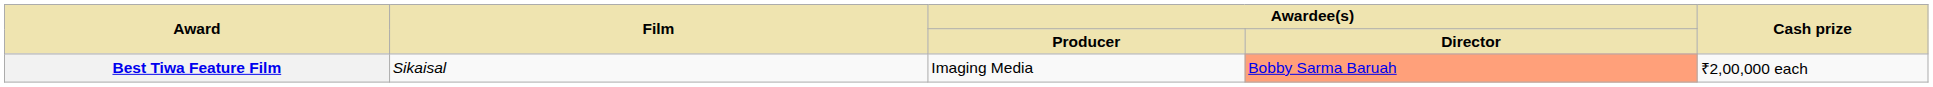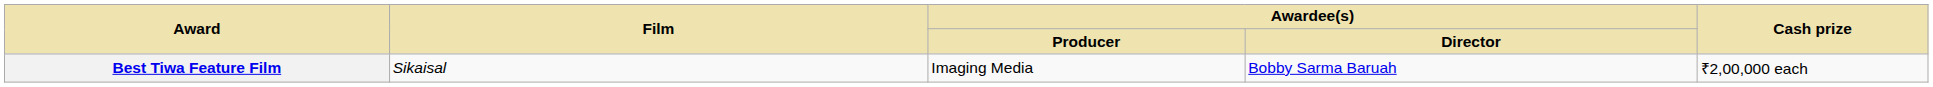(1322, 67) lightsalmon background -> (1322, 67) no background
